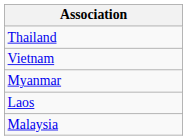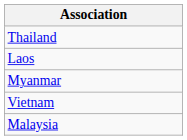(31, 59) Vietnam -> (21, 59) Laos
(21, 102) Laos -> (31, 102) Vietnam
